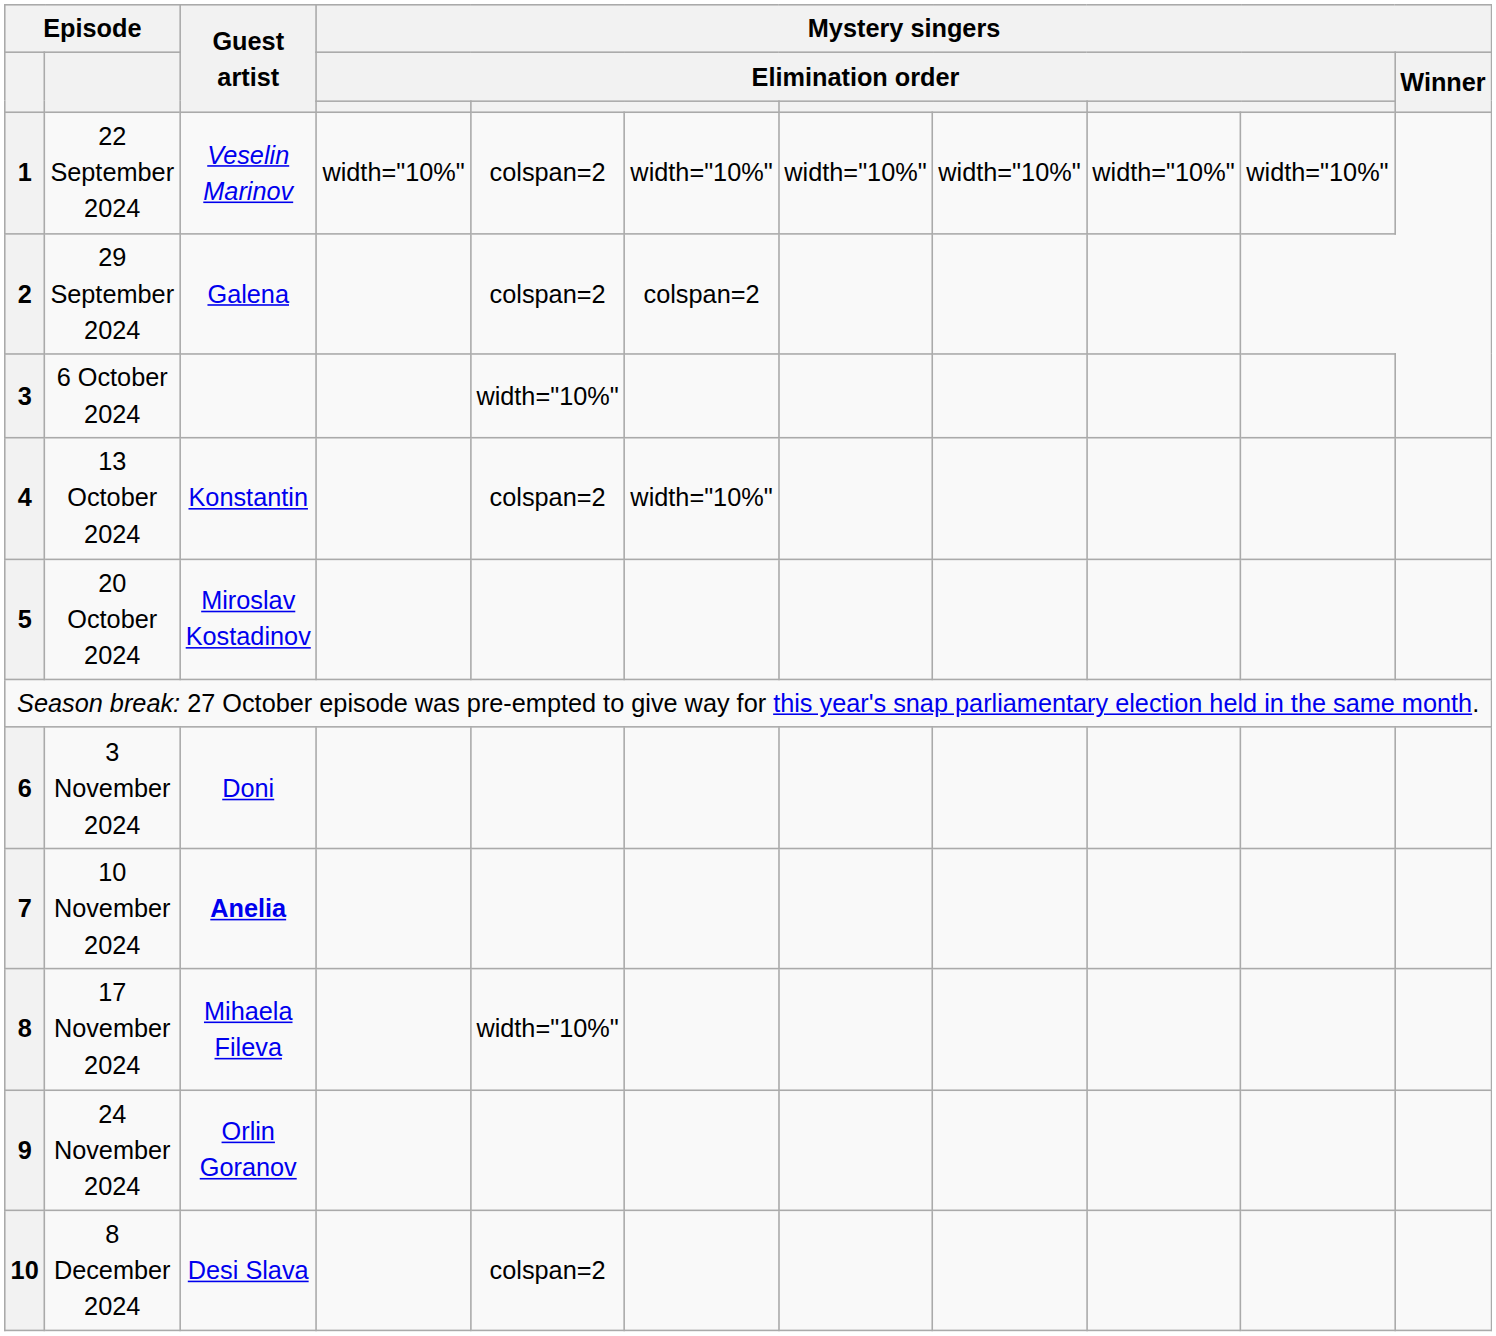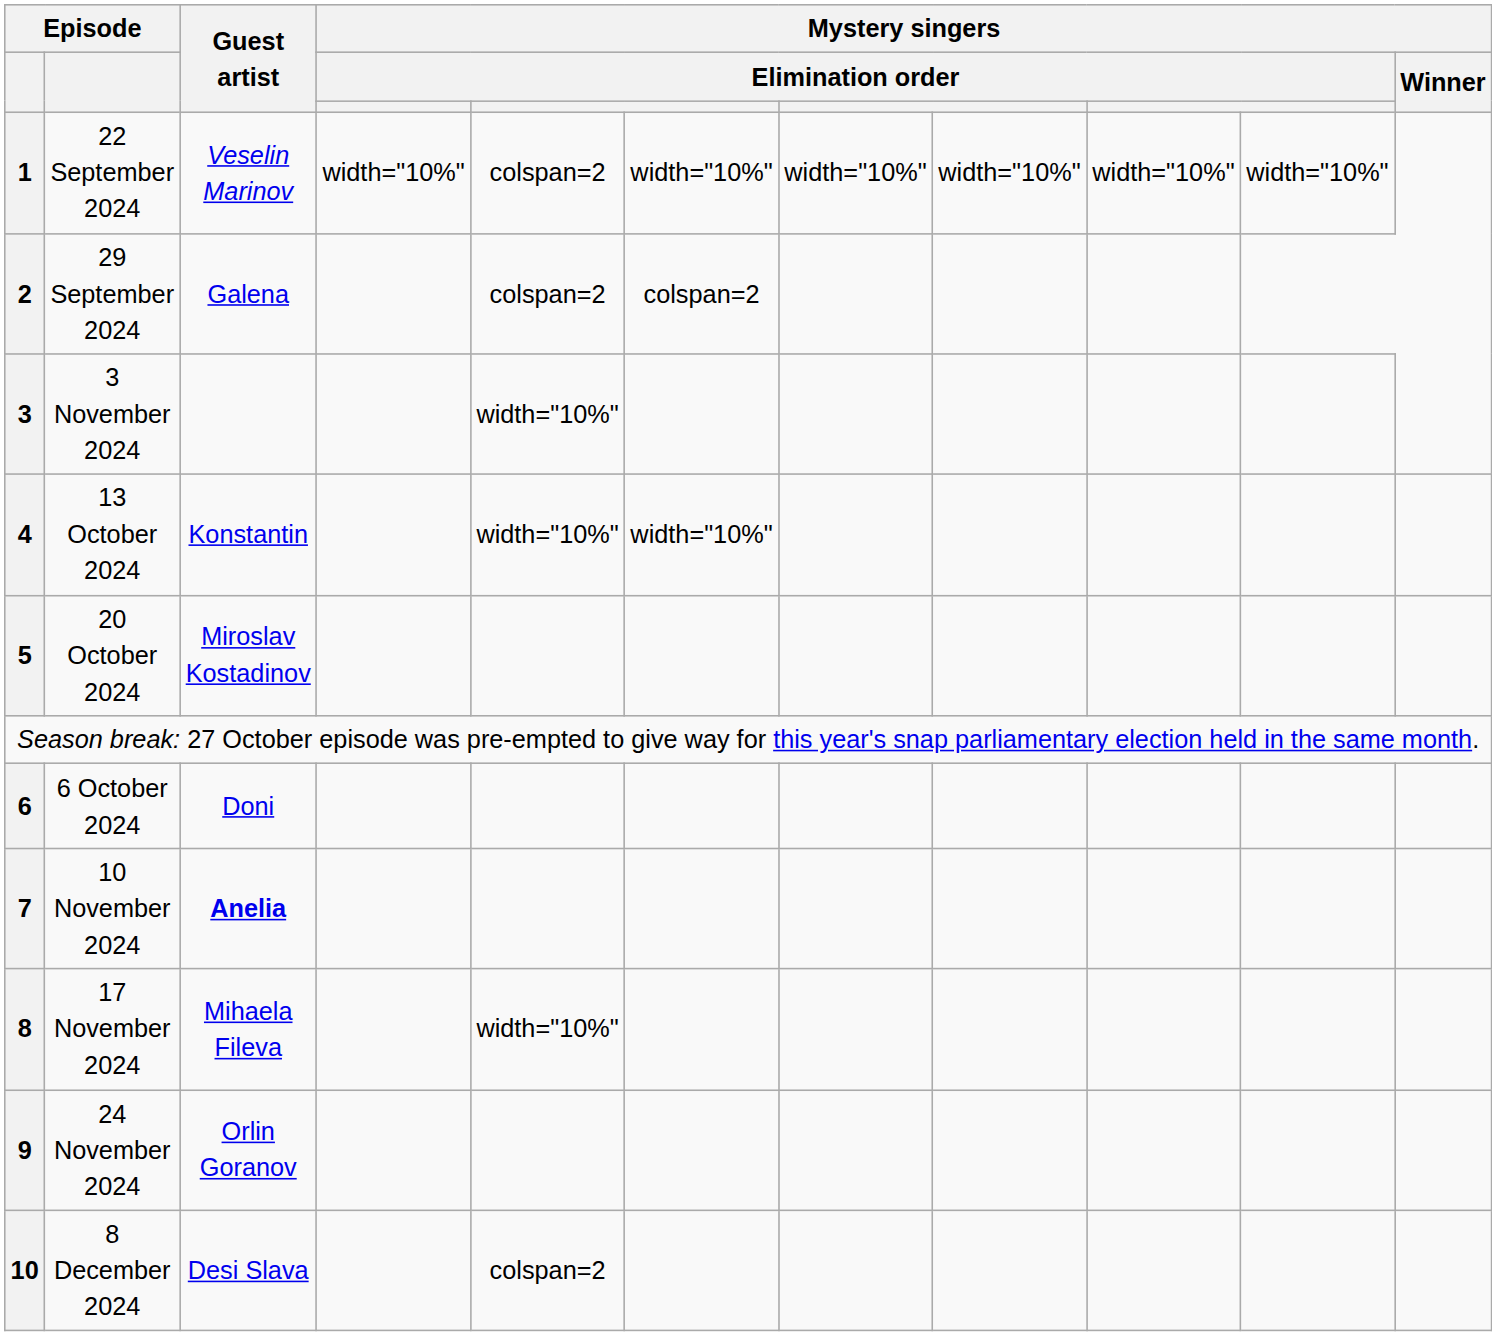(112, 396) 6 October 2024 -> (112, 414) 3 November 2024
(548, 498) colspan=2 -> (548, 535) width="10%"
(112, 788) 3 November 2024 -> (112, 806) 6 October 2024
